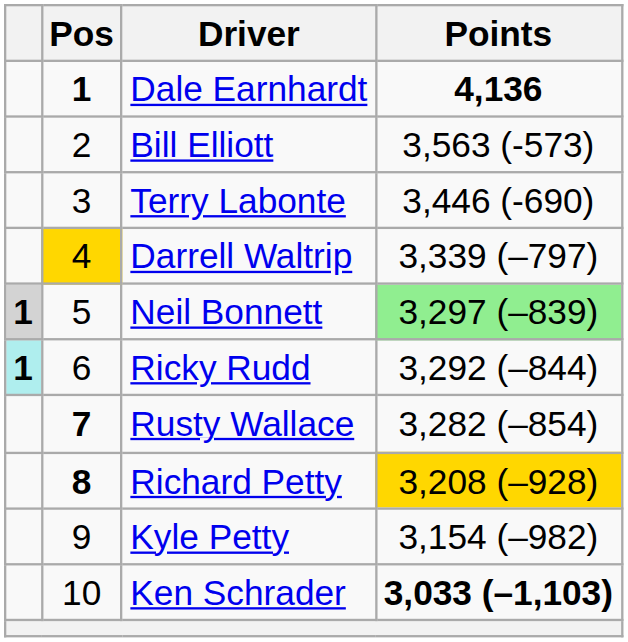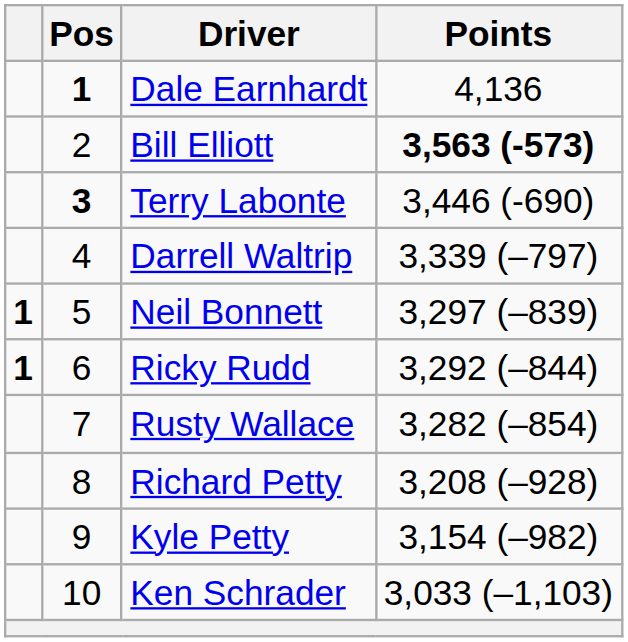(498, 89) bold -> (498, 89) normal
(498, 145) normal -> (498, 145) bold
(82, 201) normal -> (82, 201) bold
(82, 257) gold background -> (82, 257) no background
(23, 312) lightgrey background -> (23, 312) no background
(498, 312) lightgreen background -> (498, 312) no background
(23, 368) paleturquoise background -> (23, 368) no background
(82, 424) bold -> (82, 424) normal
(82, 480) bold -> (82, 480) normal
(498, 480) gold background -> (498, 480) no background
(498, 592) bold -> (498, 592) normal
